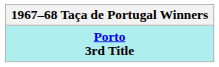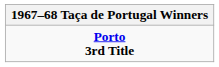(110, 43) paleturquoise background -> (110, 43) no background
